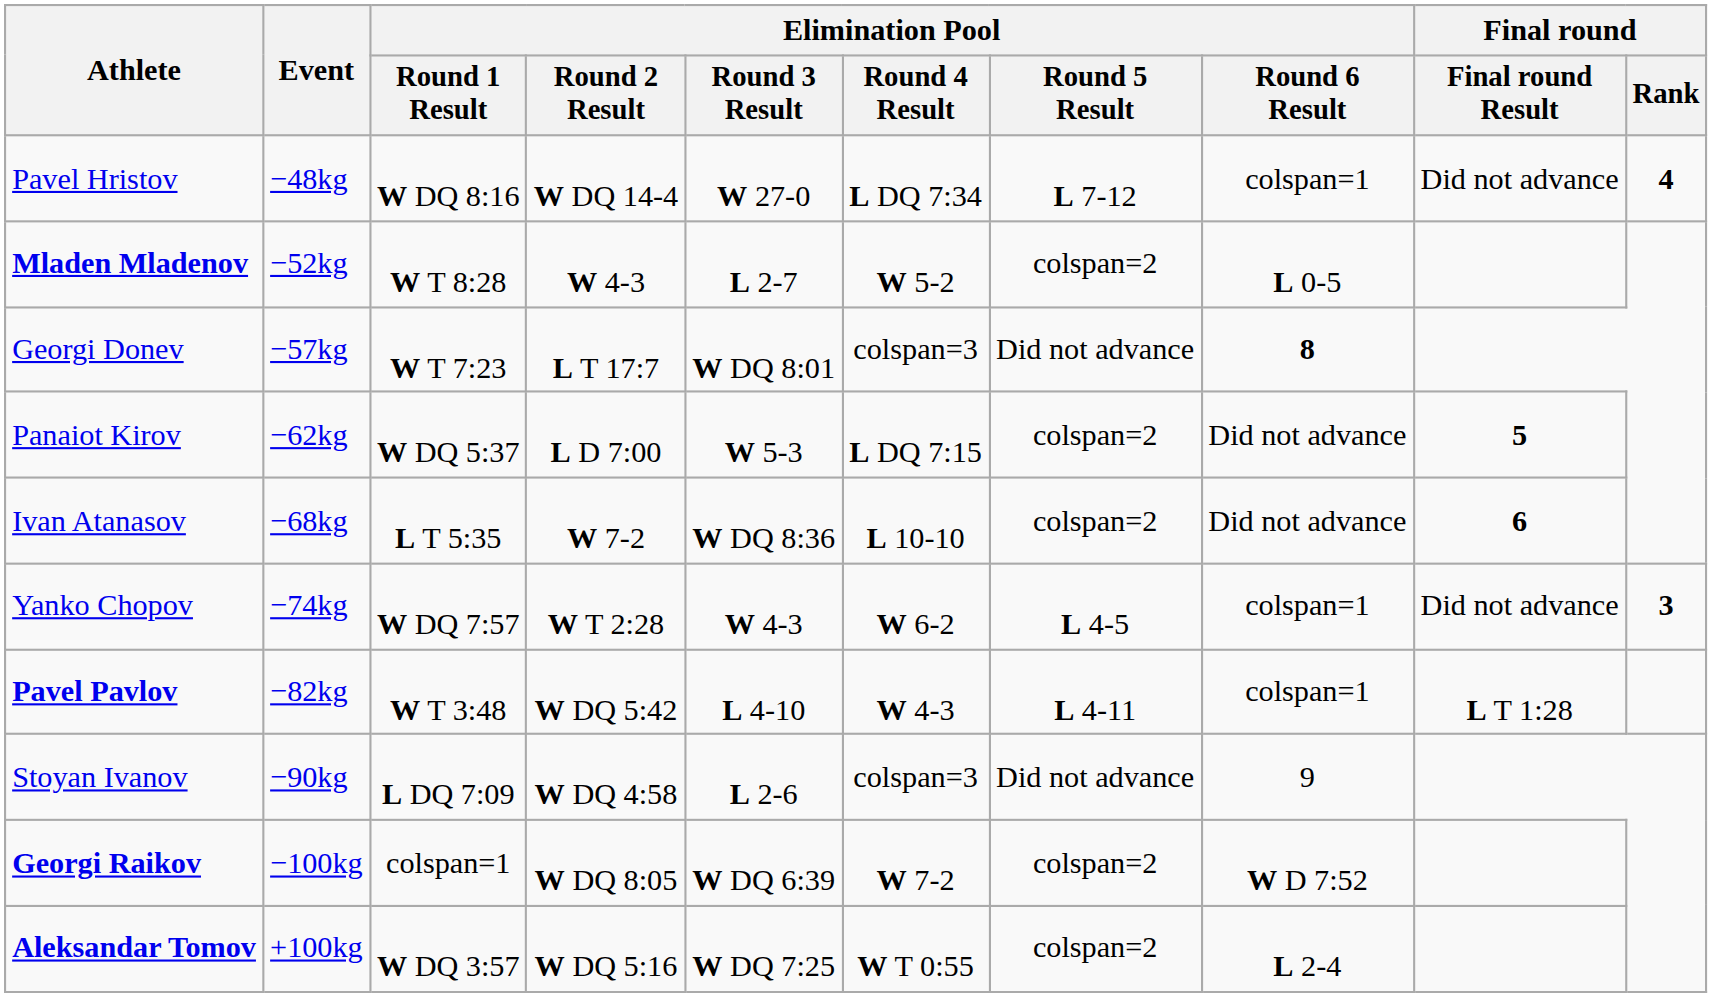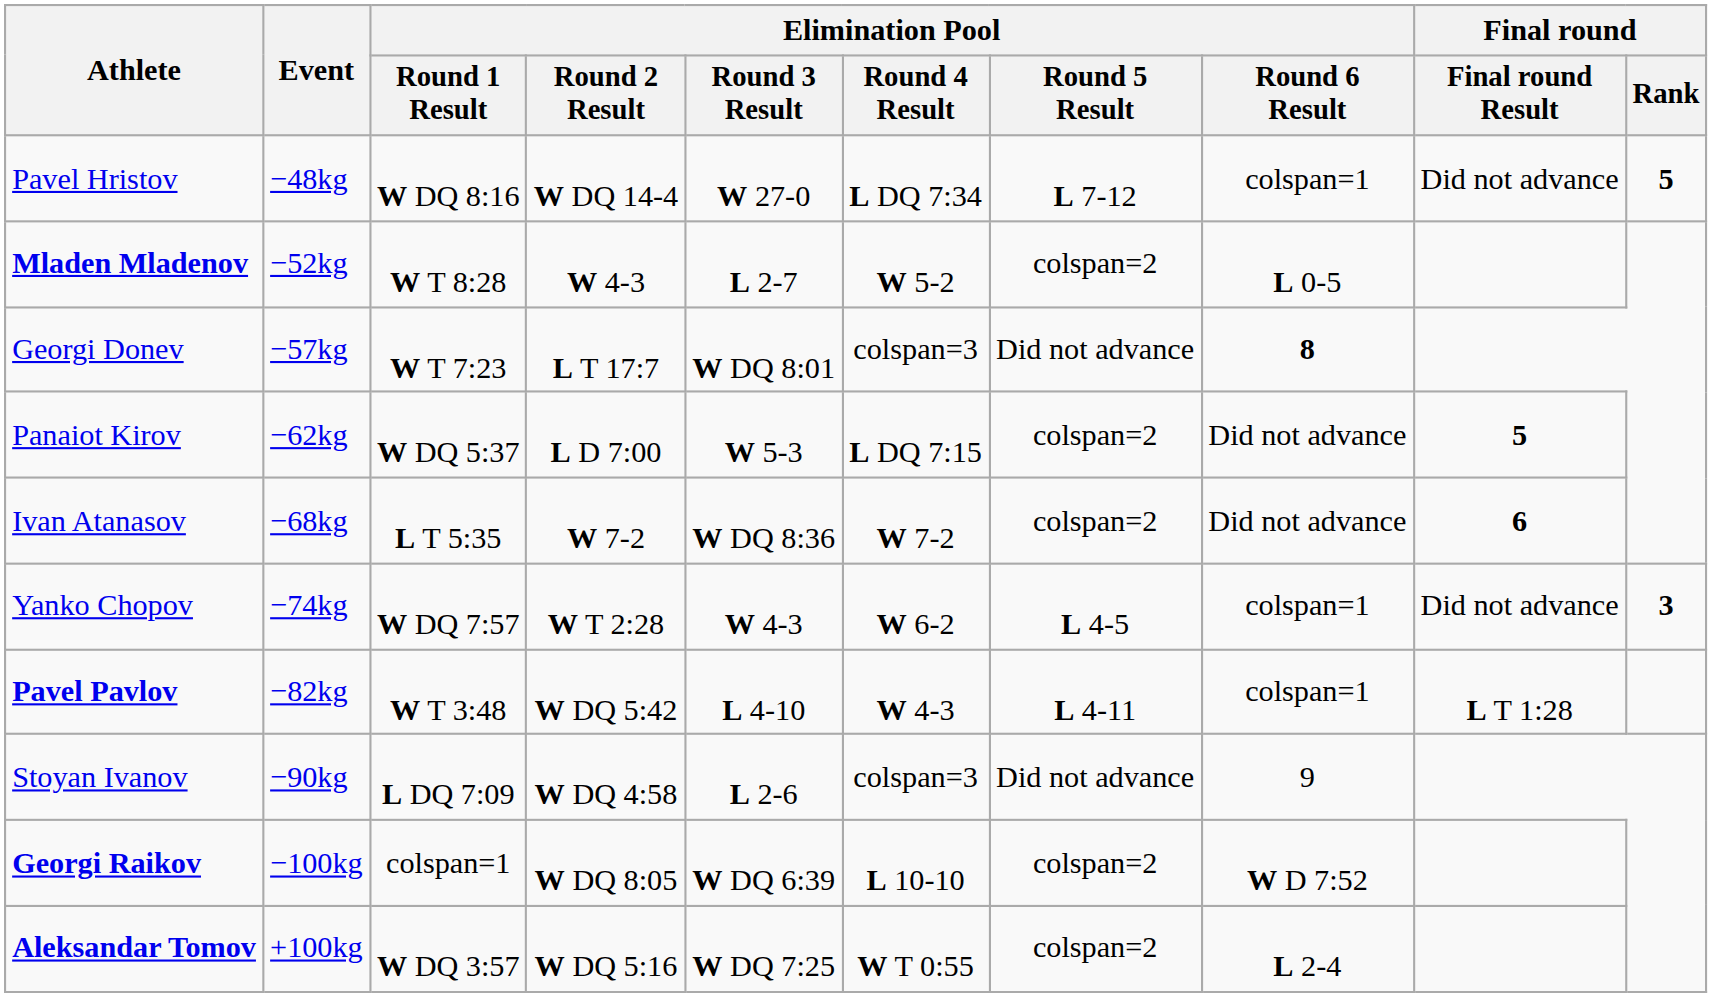(1666, 178) 4 -> (1666, 178) 5
(916, 538) L 10-10 -> (916, 538) W 7-2
(916, 880) W 7-2 -> (916, 880) L 10-10
